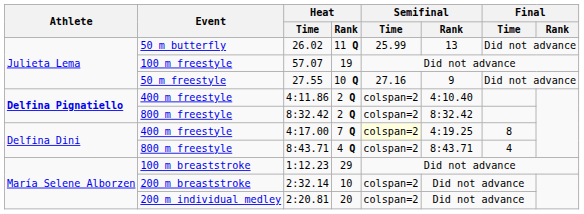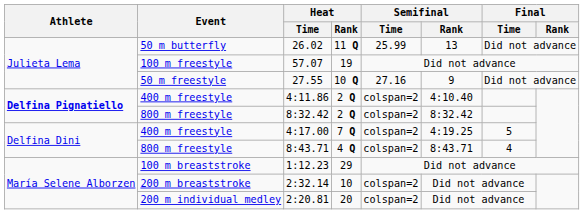(391, 131) lightyellow background -> (391, 131) no background
(509, 131) 8 -> (509, 131) 5
